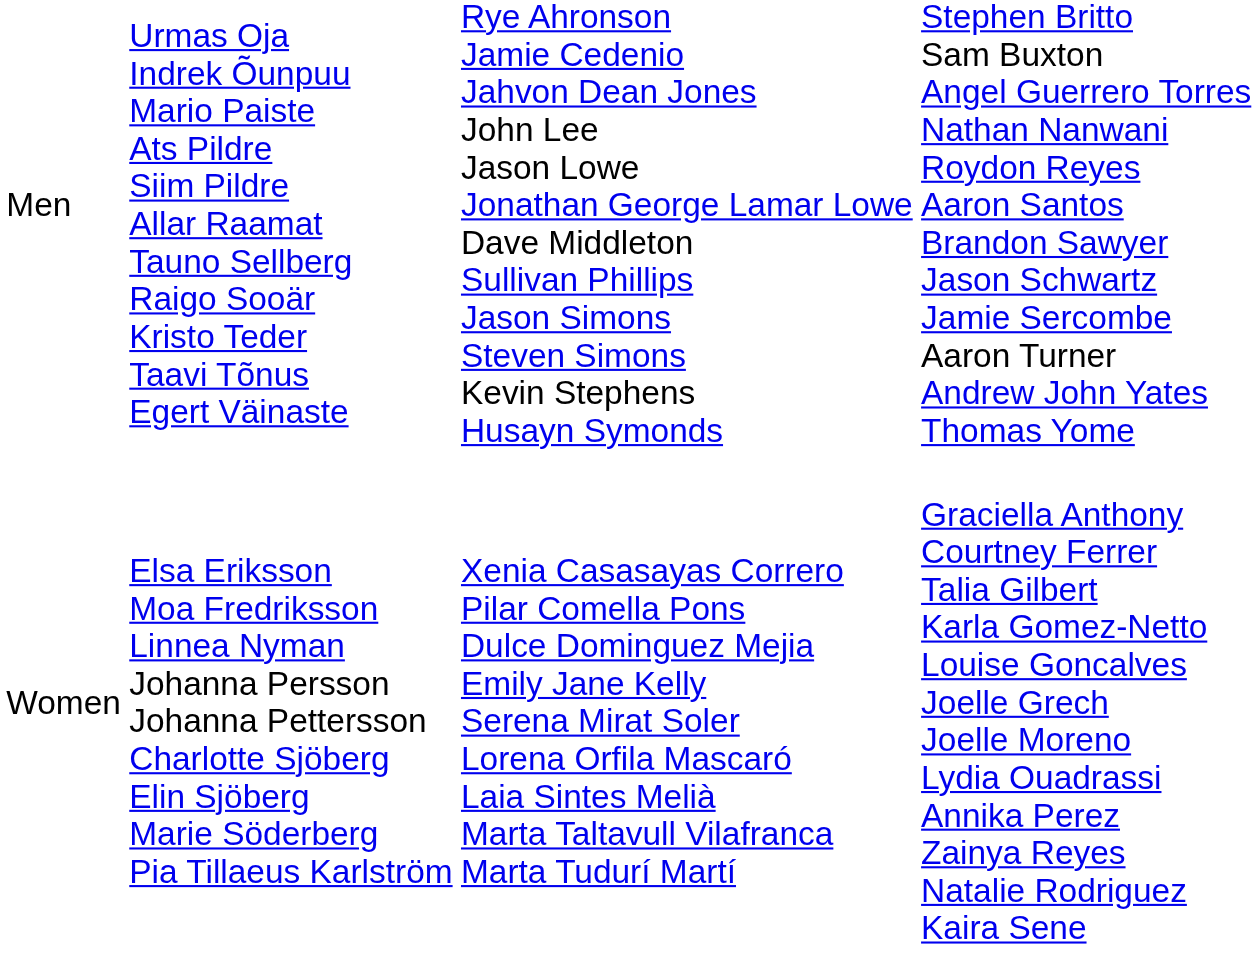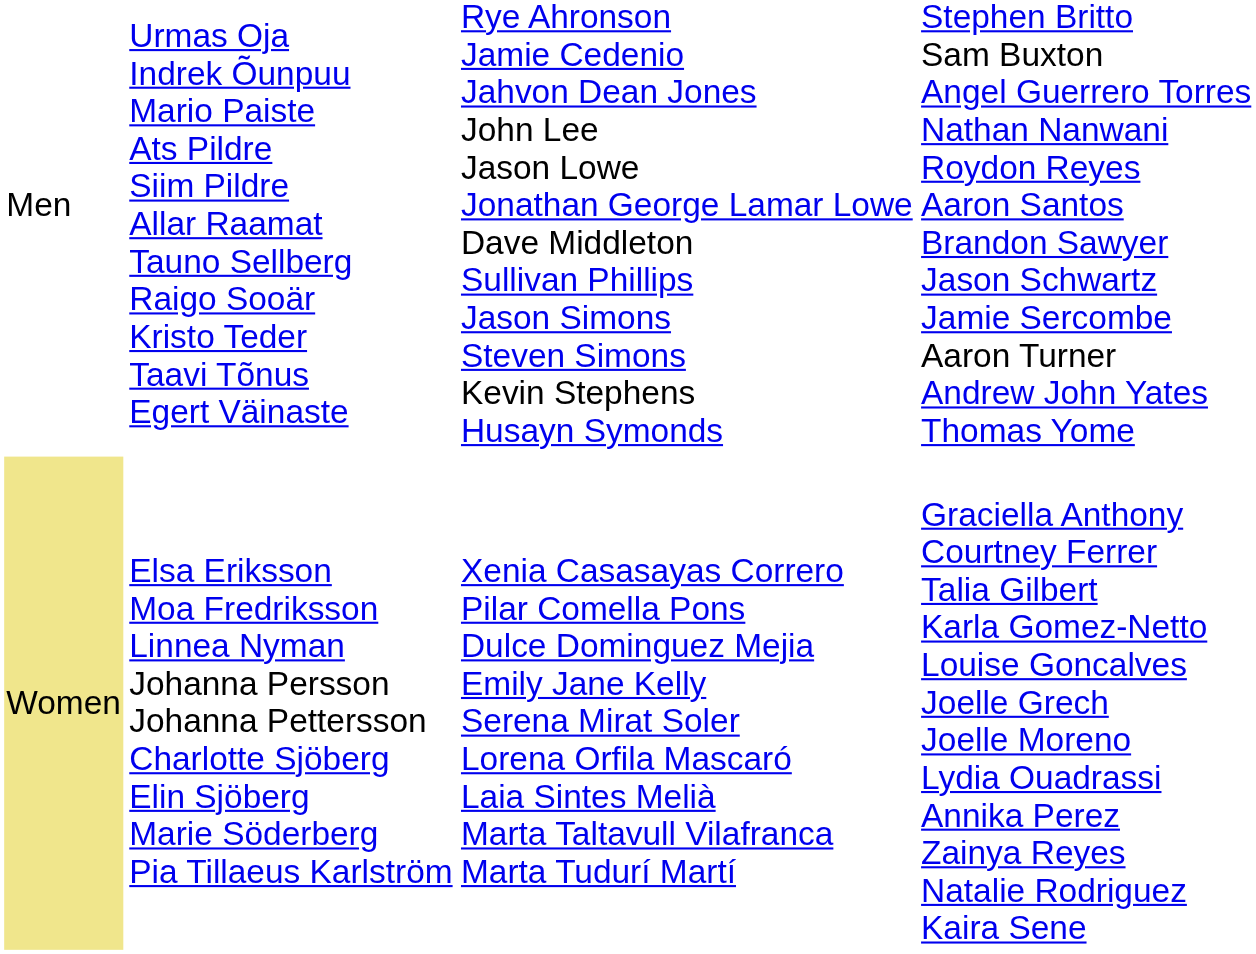(64, 702) no background -> (64, 702) khaki background
